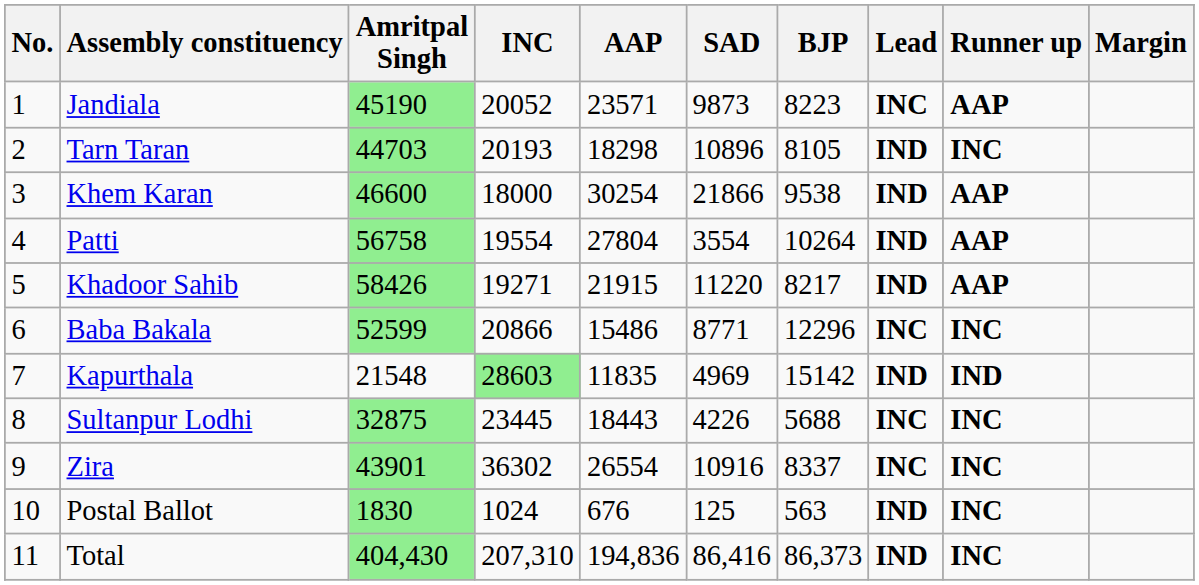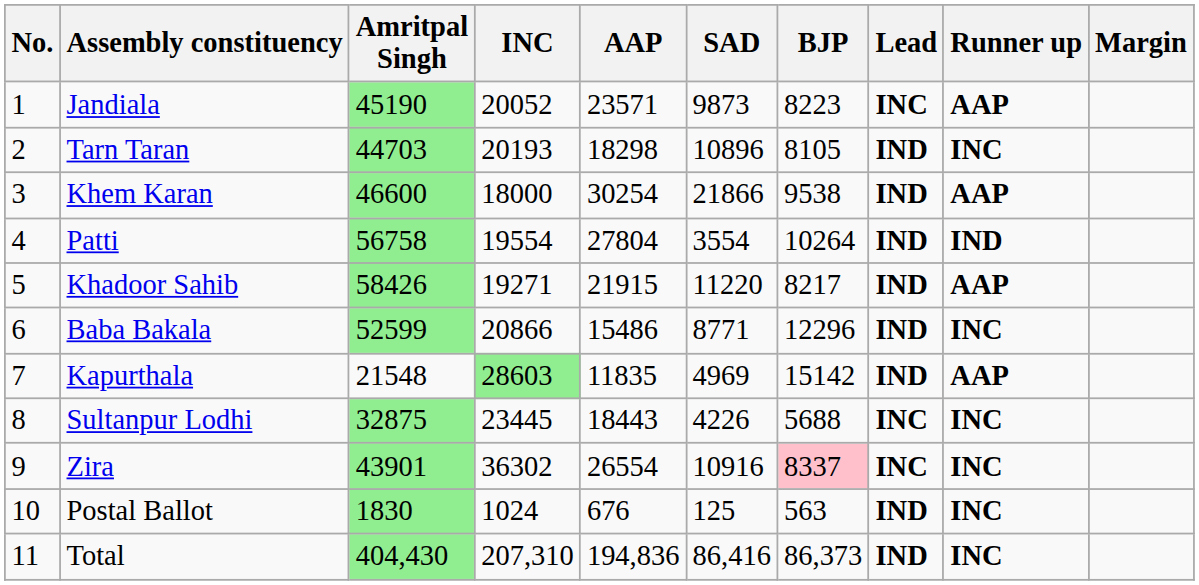(980, 239) AAP -> (976, 239) IND
(902, 330) INC -> (902, 330) IND
(976, 375) IND -> (980, 375) AAP
(813, 465) no background -> (813, 465) pink background
